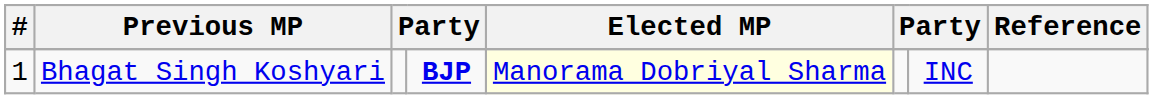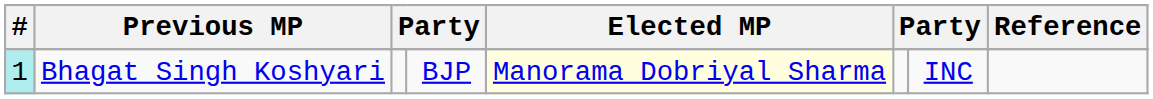(20, 72) no background -> (20, 72) paleturquoise background
(446, 72) bold -> (446, 72) normal
